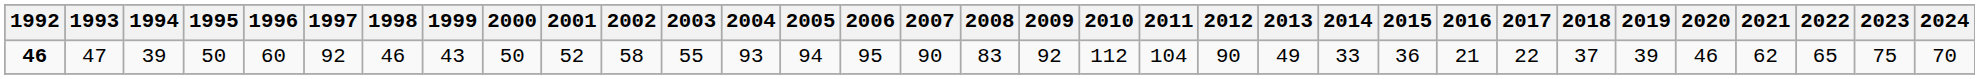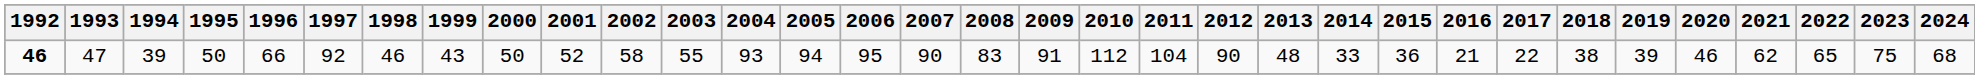(273, 57) 60 -> (273, 57) 66
(1049, 57) 92 -> (1049, 57) 91
(1288, 57) 49 -> (1288, 57) 48
(1586, 57) 37 -> (1586, 57) 38
(1945, 57) 70 -> (1945, 57) 68
